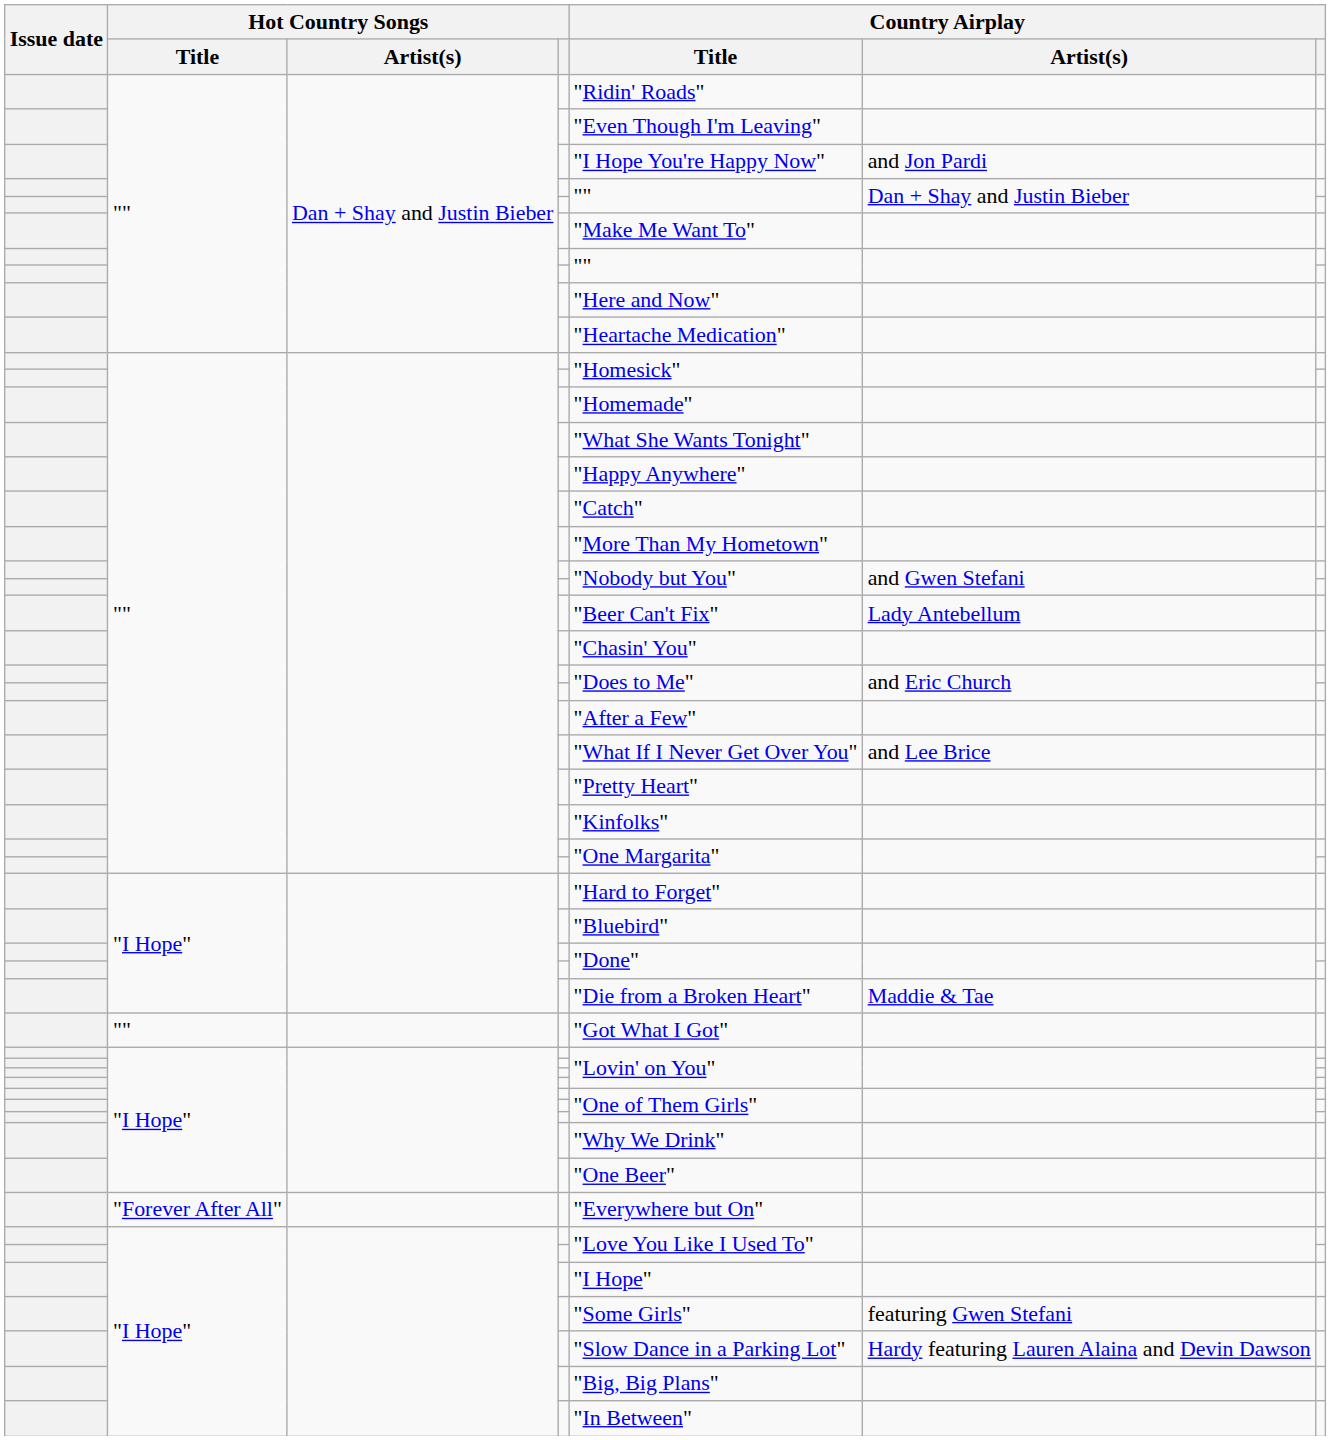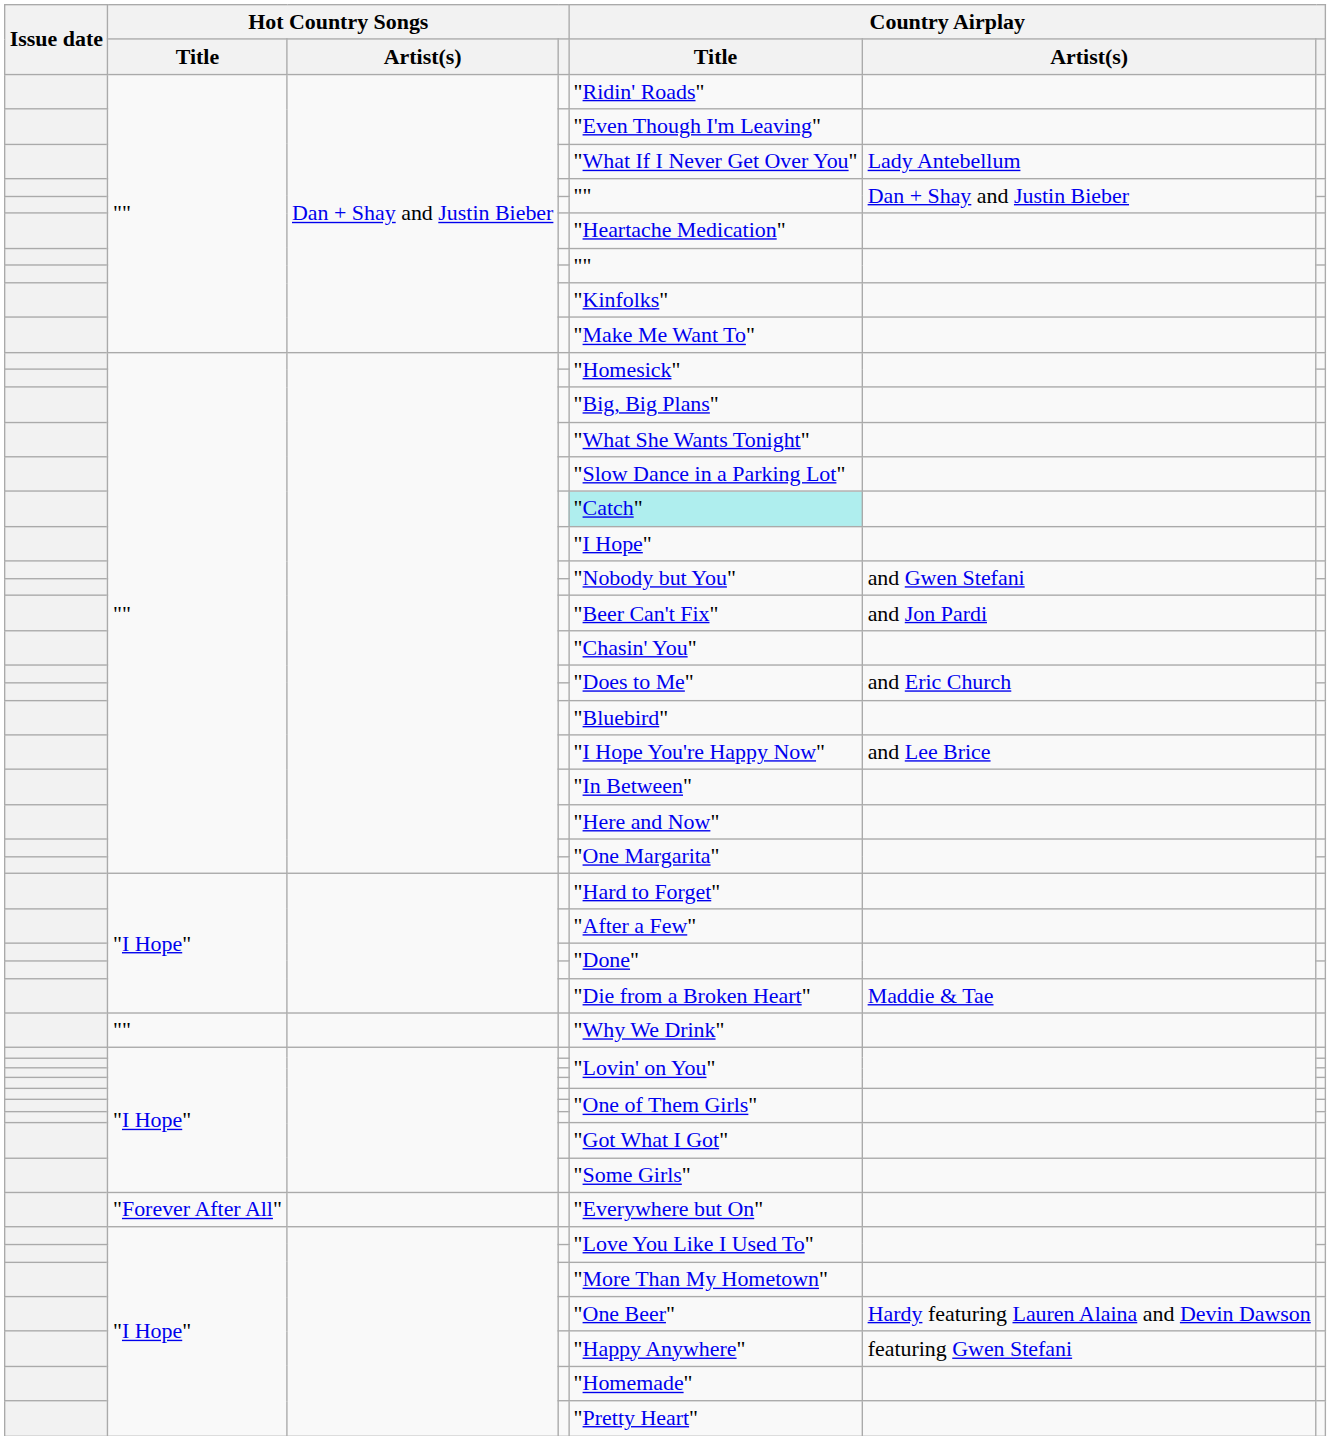(699, 160) "I Hope You're Happy Now" -> (716, 160) "What If I Never Get Over You"
(927, 160) and Jon Pardi -> (944, 160) Lady Antebellum
(664, 230) "Make Me Want To" -> (680, 230) "Heartache Medication"
(646, 299) "Here and Now" -> (621, 299) "Kinfolks"
(680, 334) "Heartache Medication" -> (664, 334) "Make Me Want To"
(633, 404) "Homemade" -> (646, 404) "Big, Big Plans"
(660, 473) "Happy Anywhere" -> (709, 473) "Slow Dance in a Parking Lot"
(608, 508) no background -> (608, 508) paleturquoise background
(701, 543) "More Than My Hometown" -> (613, 543) "I Hope"
(944, 612) Lady Antebellum -> (927, 612) and Jon Pardi
(635, 717) "After a Few" -> (621, 717) "Bluebird"
(716, 751) "What If I Never Get Over You" -> (699, 751) "I Hope You're Happy Now"
(636, 786) "Pretty Heart" -> (633, 786) "In Between"
(621, 821) "Kinfolks" -> (646, 821) "Here and Now"
(621, 925) "Bluebird" -> (635, 925) "After a Few"
(651, 1030) "Got What I Got" -> (649, 1030) "Why We Drink"
(649, 1139) "Why We Drink" -> (651, 1139) "Got What I Got"
(624, 1174) "One Beer" -> (632, 1174) "Some Girls"
(613, 1279) "I Hope" -> (701, 1279) "More Than My Hometown"
(632, 1313) "Some Girls" -> (624, 1313) "One Beer"
(970, 1313) featuring Gwen Stefani -> (1089, 1313) Hardy featuring Lauren Alaina and Devin Dawson
(709, 1348) "Slow Dance in a Parking Lot" -> (660, 1348) "Happy Anywhere"
(1089, 1348) Hardy featuring Lauren Alaina and Devin Dawson -> (970, 1348) featuring Gwen Stefani
(646, 1383) "Big, Big Plans" -> (633, 1383) "Homemade"
(633, 1418) "In Between" -> (636, 1418) "Pretty Heart"
